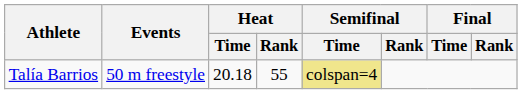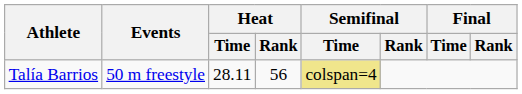(233, 74) 20.18 -> (232, 74) 28.11
(279, 74) 55 -> (278, 74) 56
